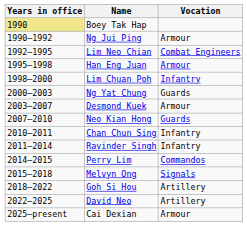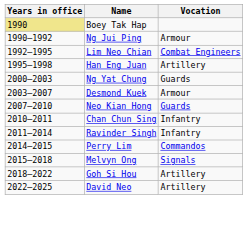(175, 65) Armour -> (183, 65) Artillery
- row: (119, 79)
- row: (111, 214)
